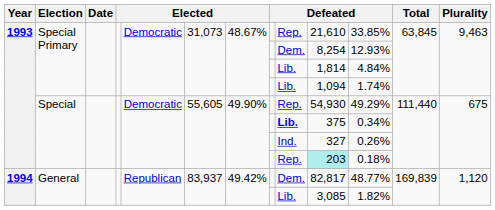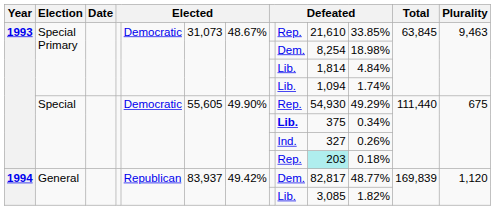(370, 50) 12.93% -> (370, 50) 18.98%
